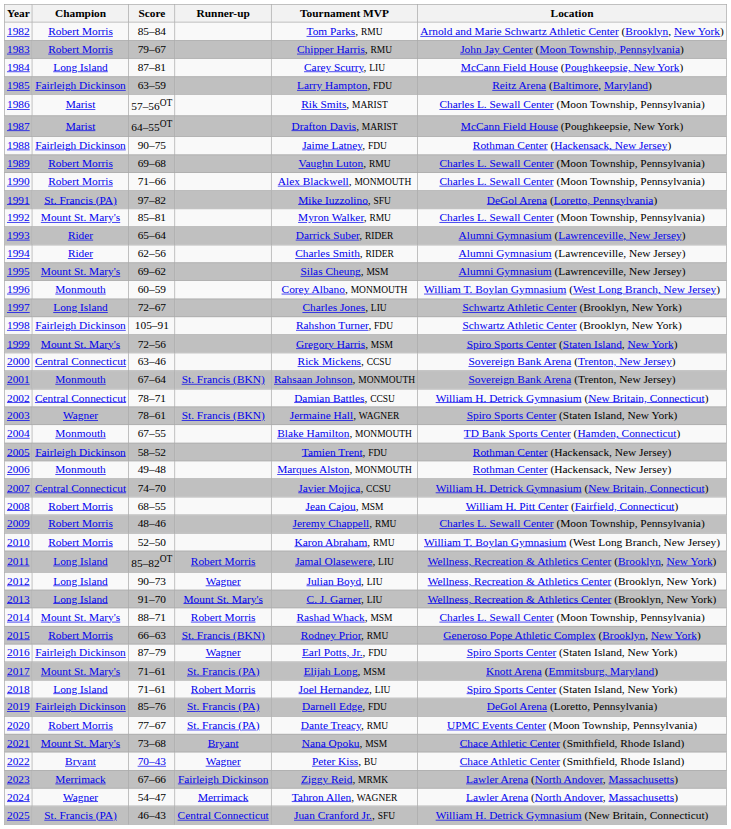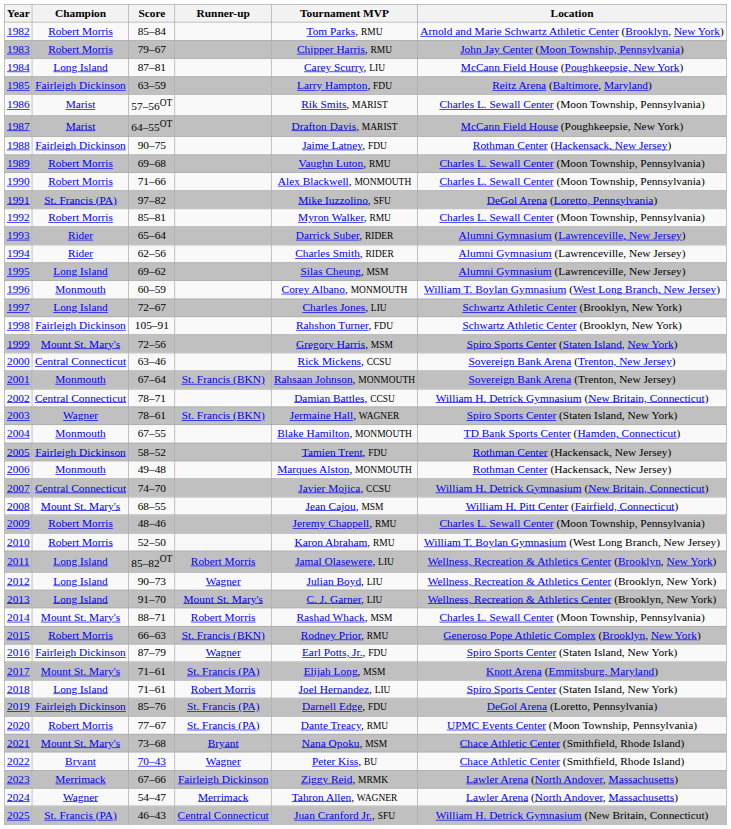(81, 217) Mount St. Mary's -> (81, 217) Robert Morris
(81, 271) Mount St. Mary's -> (81, 271) Long Island
(81, 506) Robert Morris -> (81, 506) Mount St. Mary's
